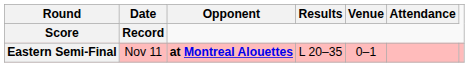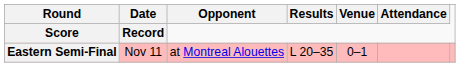(231, 52) bold -> (227, 52) normal
